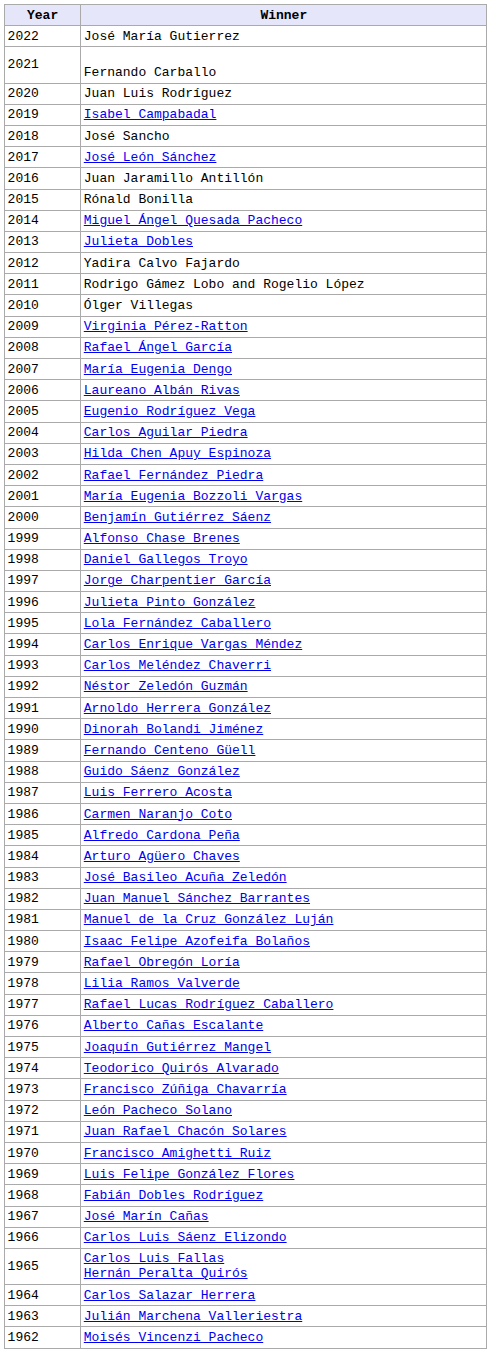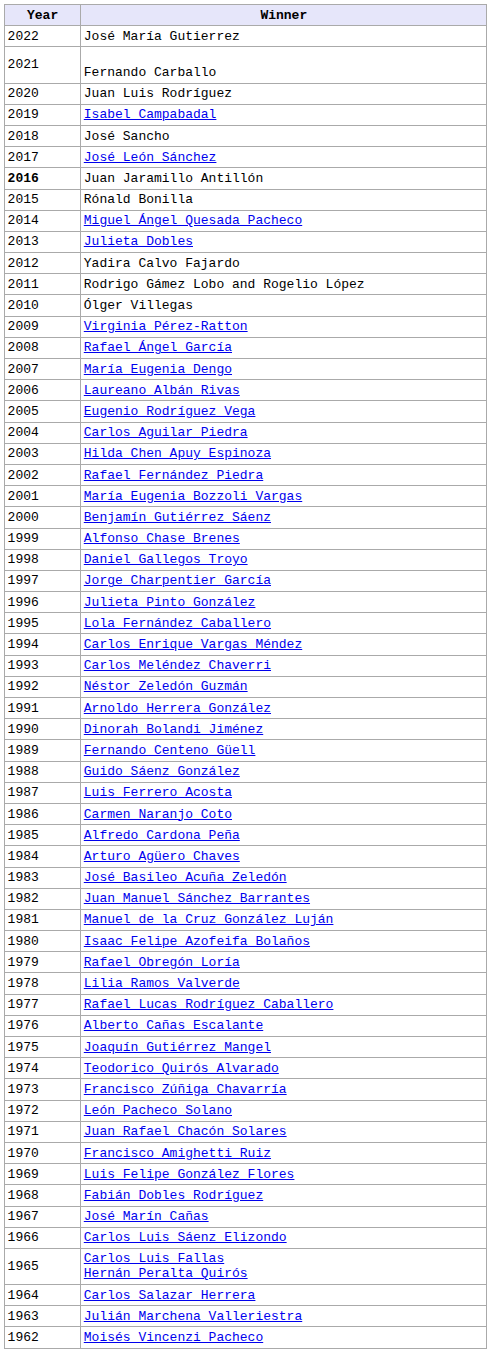(23, 178) normal -> (23, 178) bold
